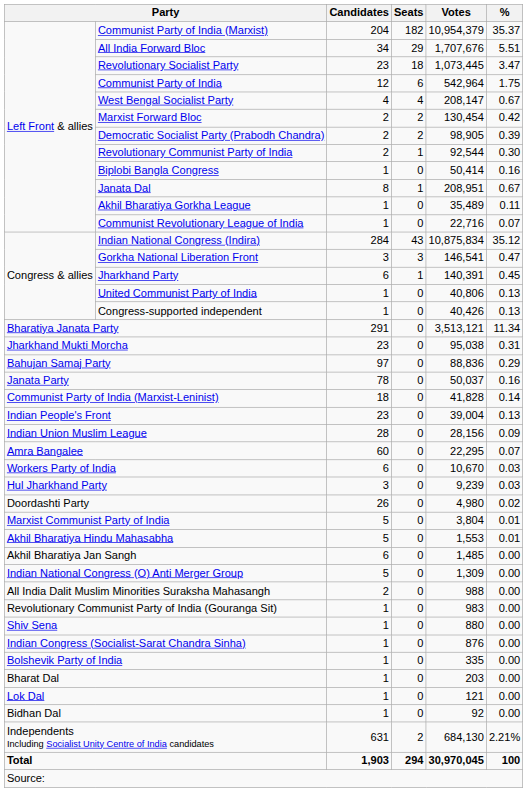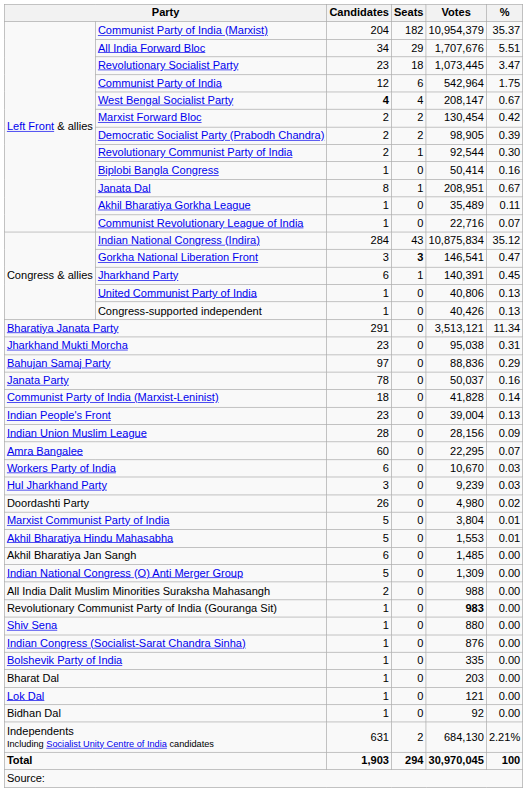(386, 100) normal -> (386, 100) bold
(420, 258) normal -> (420, 258) bold
(475, 608) normal -> (475, 608) bold
